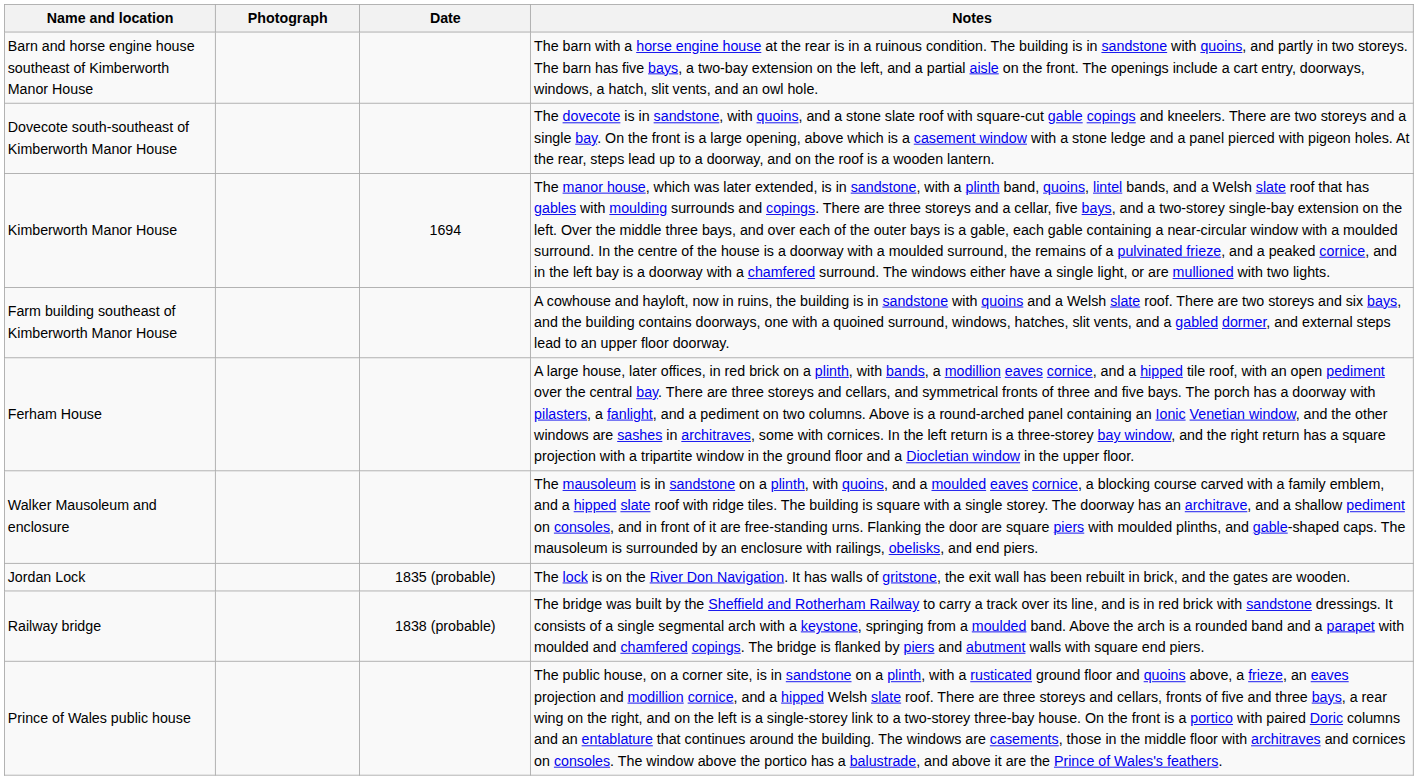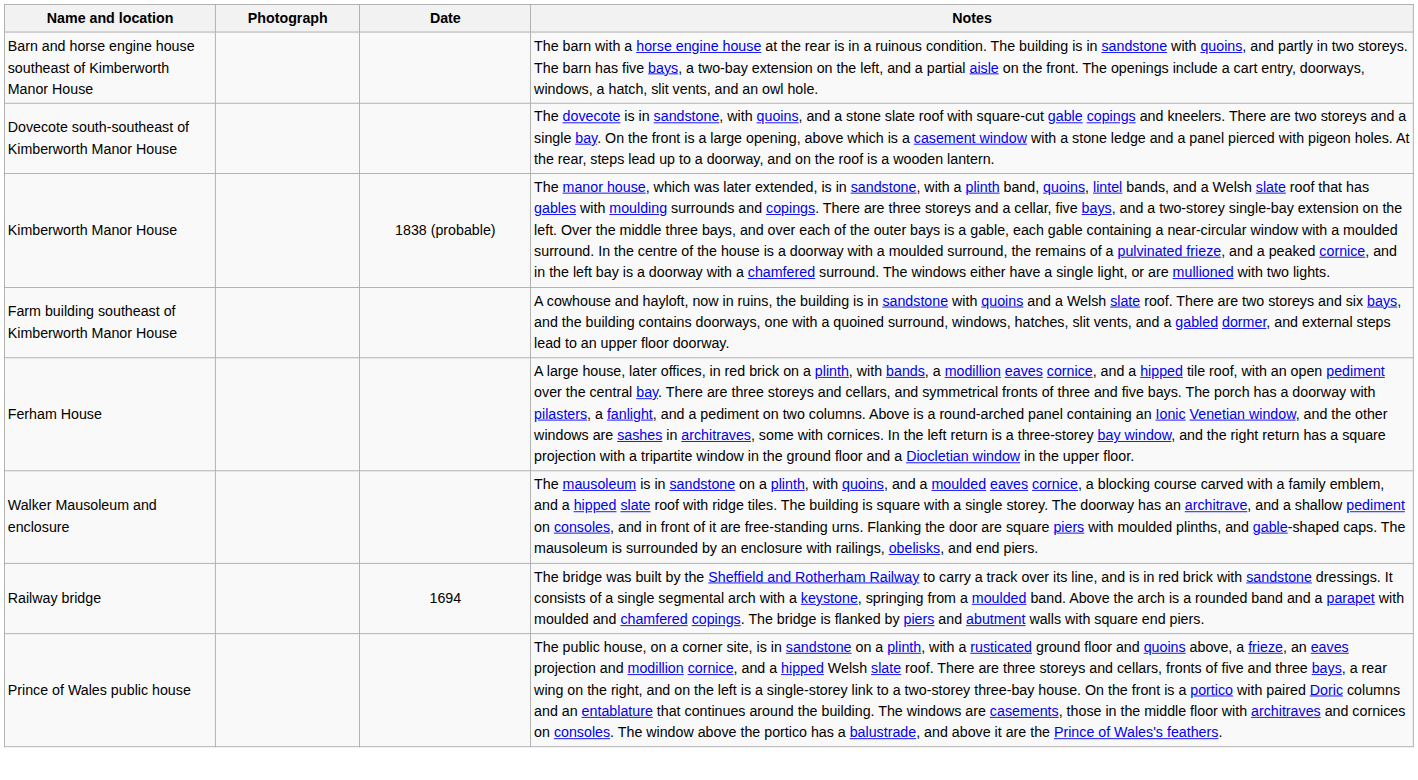(445, 230) 1694 -> (445, 230) 1838 (probable)
- row: (47, 577)
(445, 626) 1838 (probable) -> (445, 598) 1694
